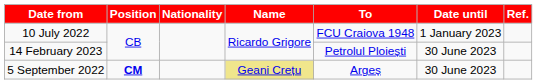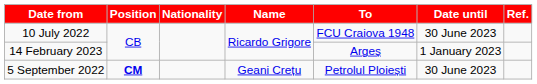(461, 33) 1 January 2023 -> (461, 33) 30 June 2023
(365, 51) Petrolul Ploiești -> (365, 51) Argeș
(461, 51) 30 June 2023 -> (461, 51) 1 January 2023
(269, 70) khaki background -> (269, 70) no background
(365, 70) Argeș -> (365, 70) Petrolul Ploiești
